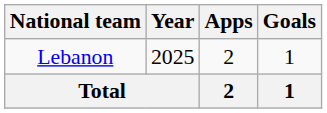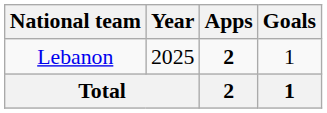(229, 56) normal -> (229, 56) bold
